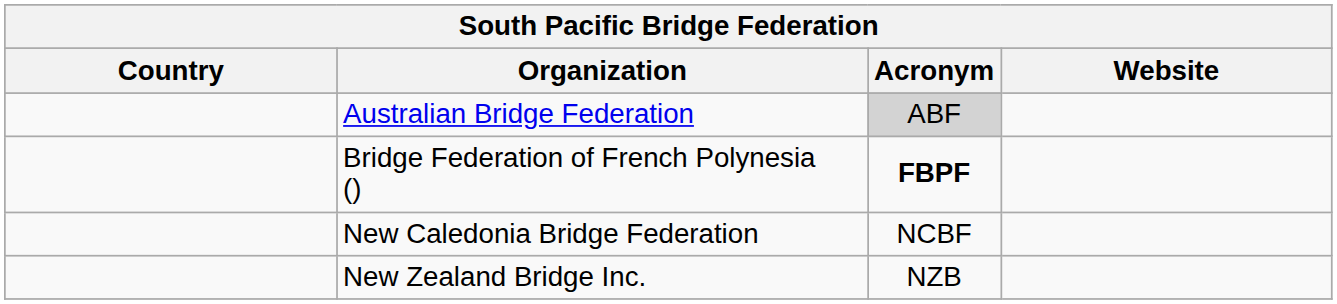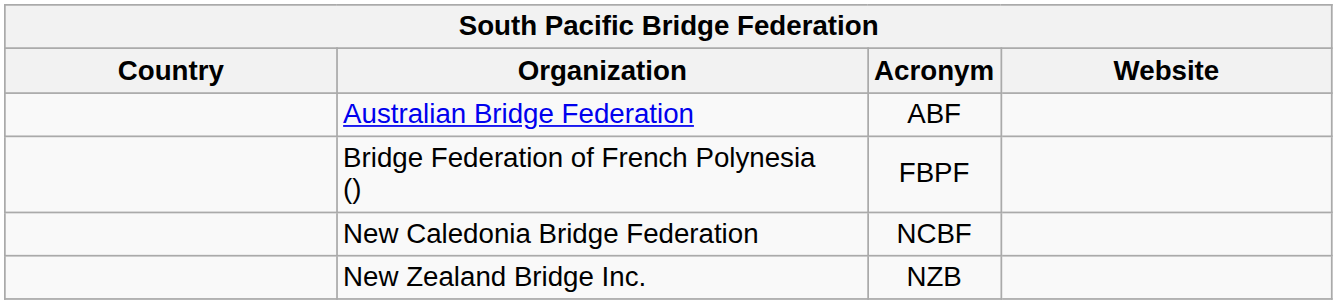(934, 114) lightgrey background -> (934, 114) no background
(934, 173) bold -> (934, 173) normal
